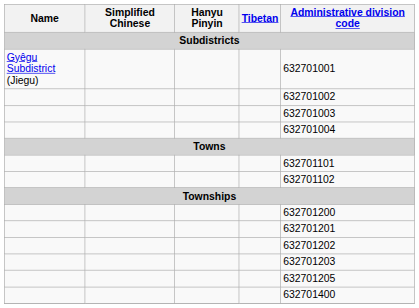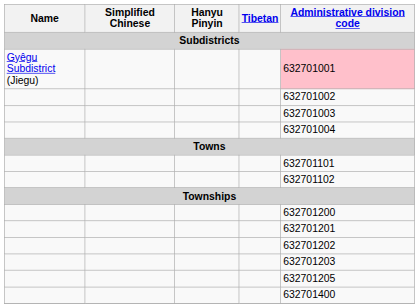(309, 69) no background -> (309, 69) pink background
